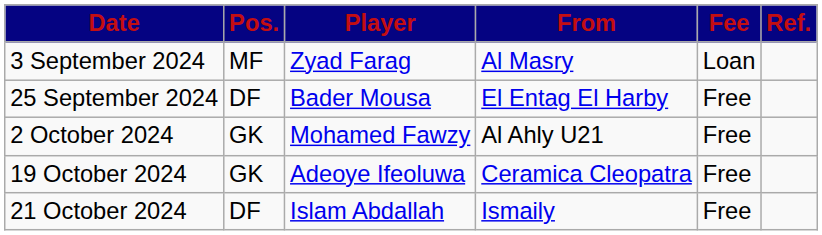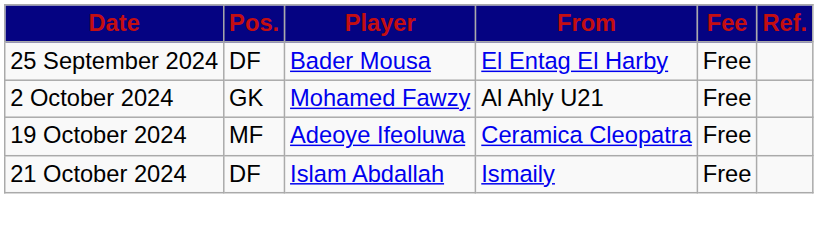- row: (108, 60)
(246, 173) GK -> (246, 135) MF
